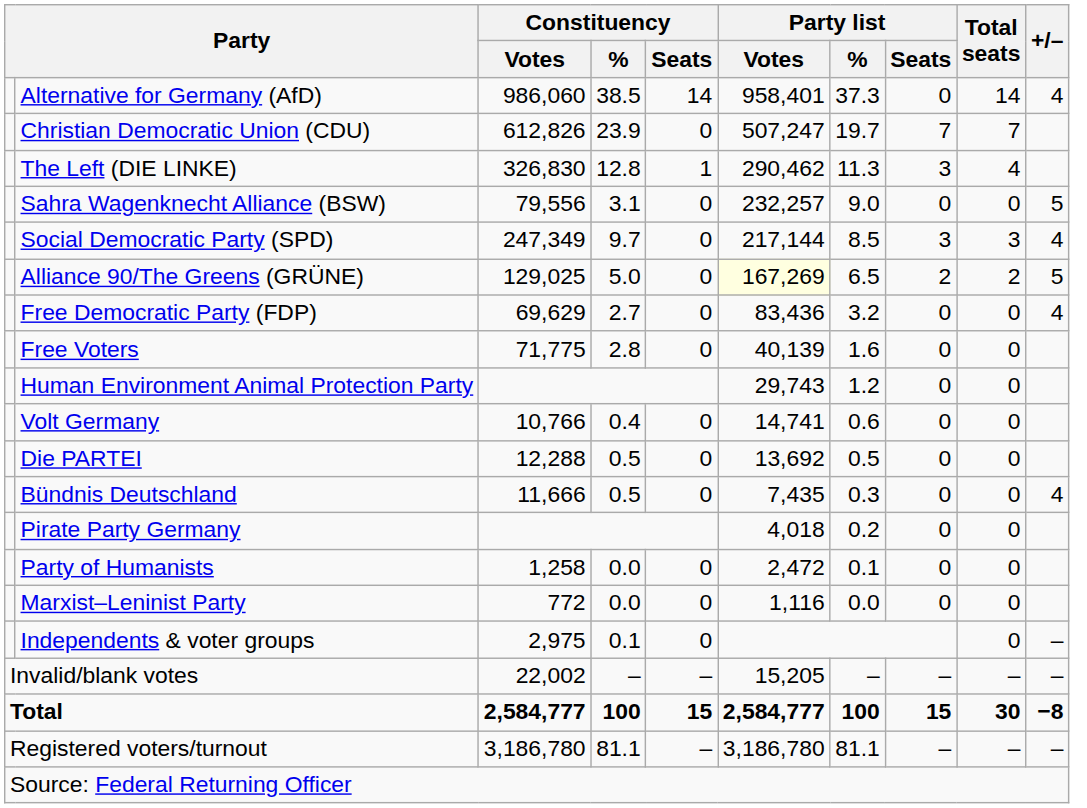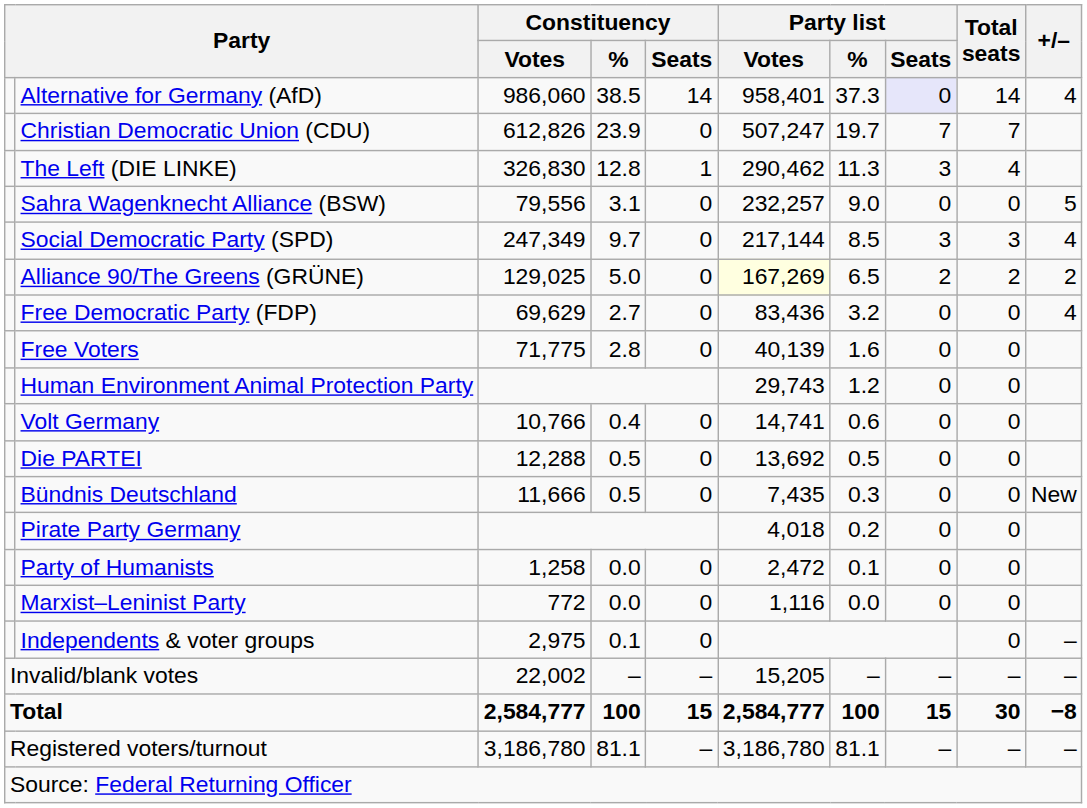(945, 95) no background -> (945, 95) lavender background
(1057, 276) 5 -> (1070, 276) 2
(1057, 494) 4 -> (1054, 494) New
